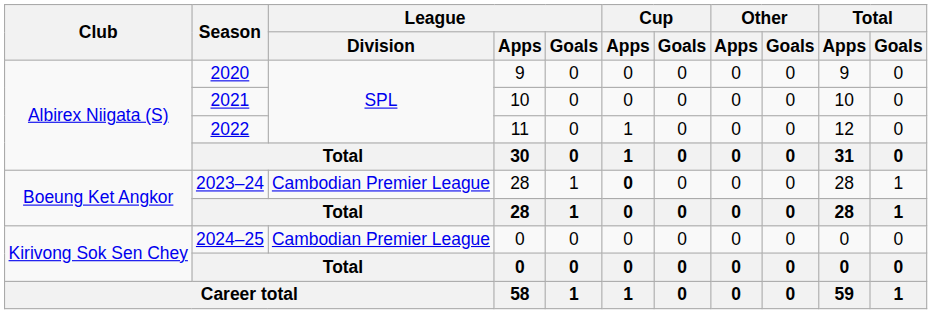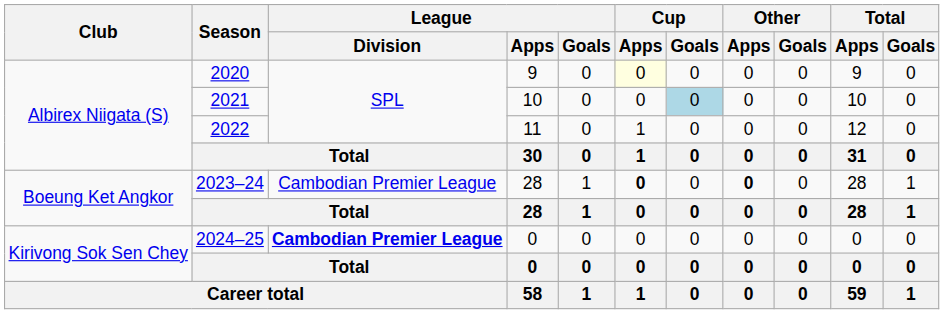(628, 73) no background -> (641, 73) lightyellow background
(682, 101) no background -> (695, 101) lightblue background
(736, 184) normal -> (749, 184) bold
(381, 239) normal -> (387, 239) bold
